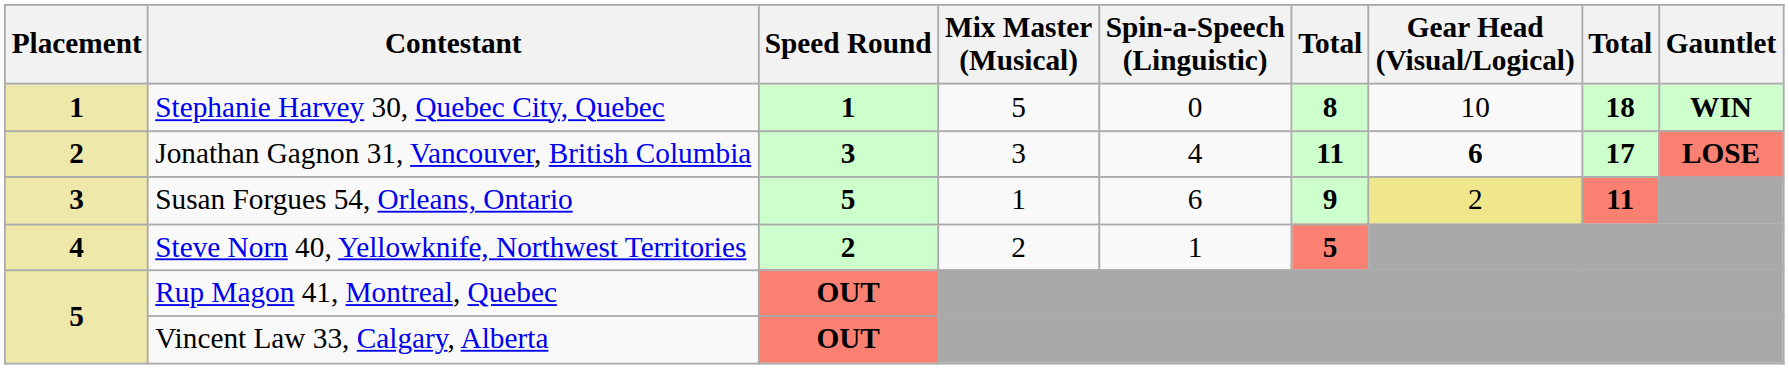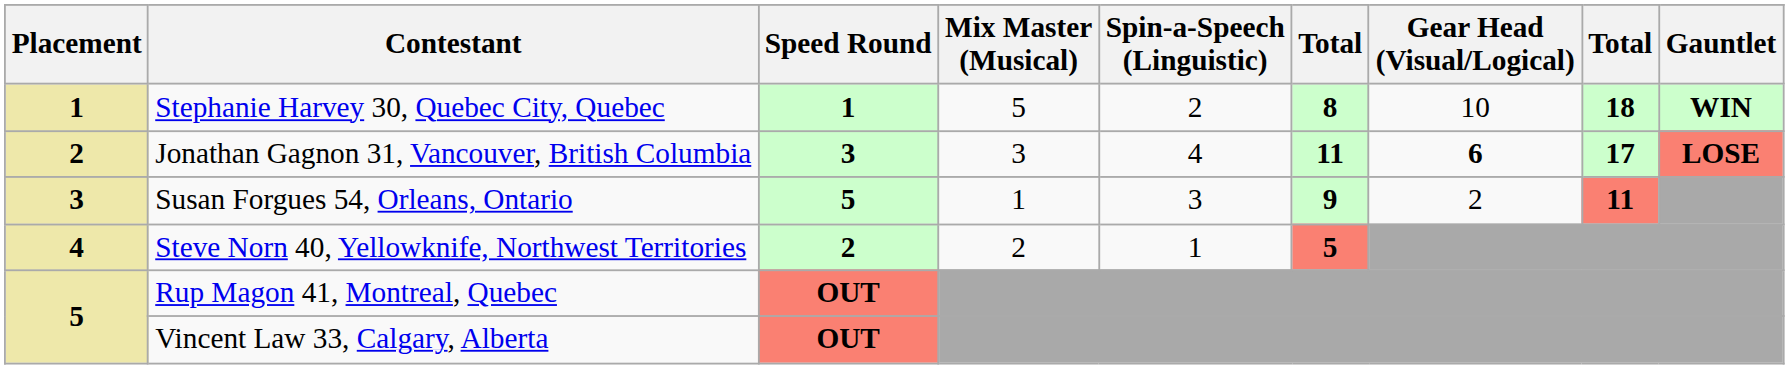(1195, 107) 0 -> (1195, 107) 2
(1195, 199) 6 -> (1195, 199) 3
(1475, 199) khaki background -> (1475, 199) no background
